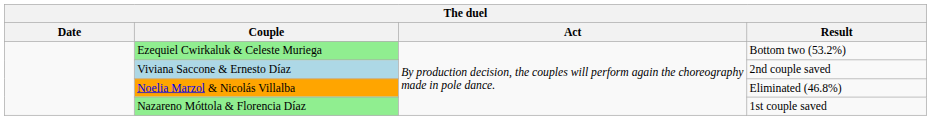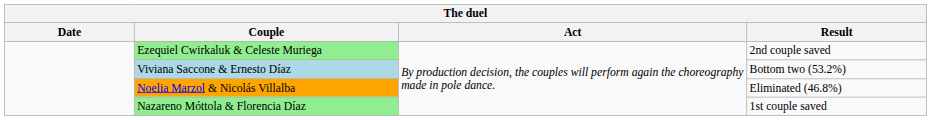(798, 50) Bottom two (53.2%) -> (790, 50) 2nd couple saved
(790, 69) 2nd couple saved -> (798, 69) Bottom two (53.2%)
